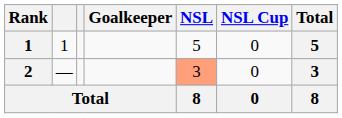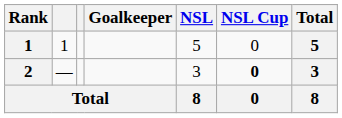(197, 71) lightsalmon background -> (197, 71) no background
(255, 71) normal -> (255, 71) bold
